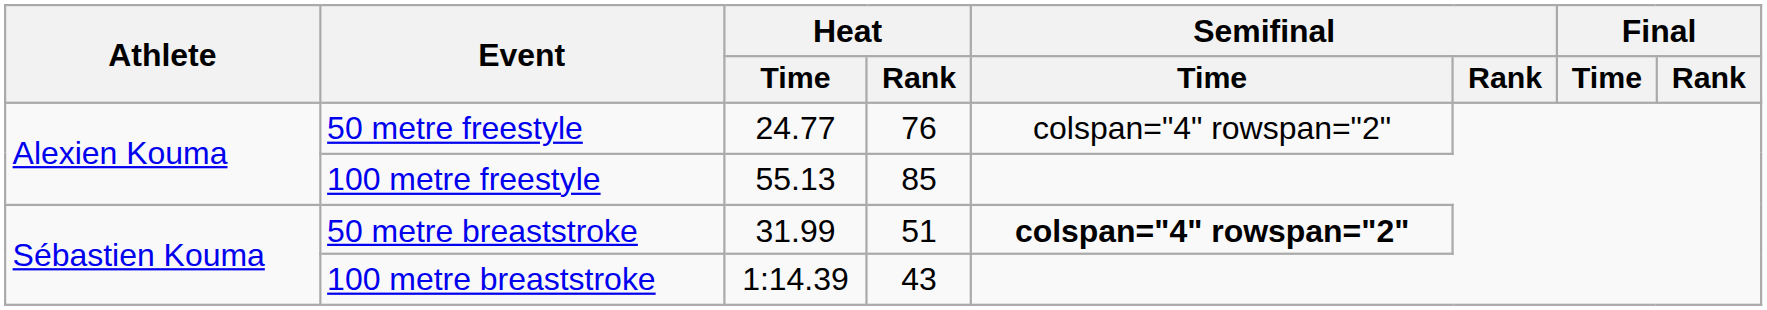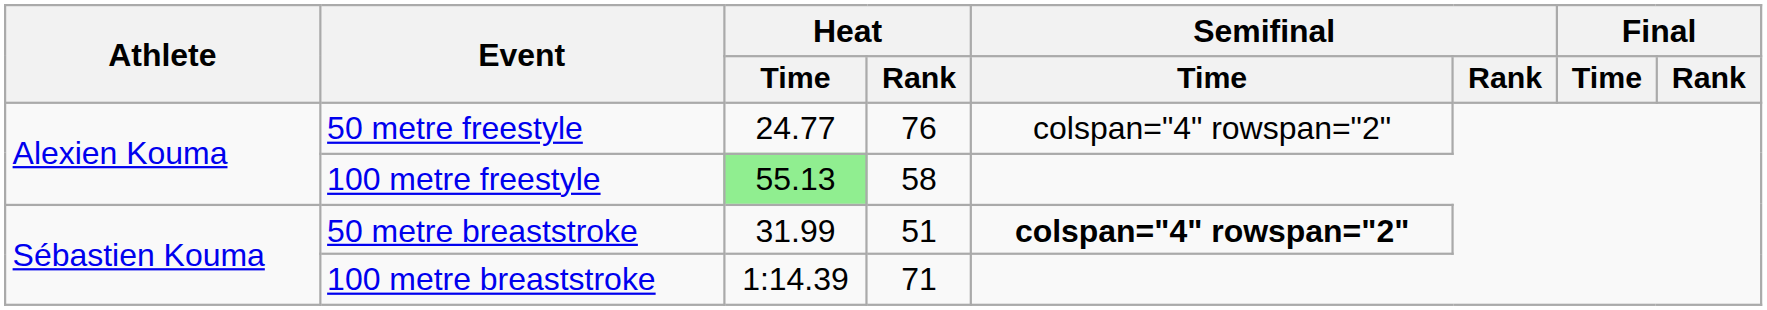(795, 179) no background -> (795, 179) lightgreen background
(919, 179) 85 -> (919, 179) 58
(919, 280) 43 -> (919, 280) 71
